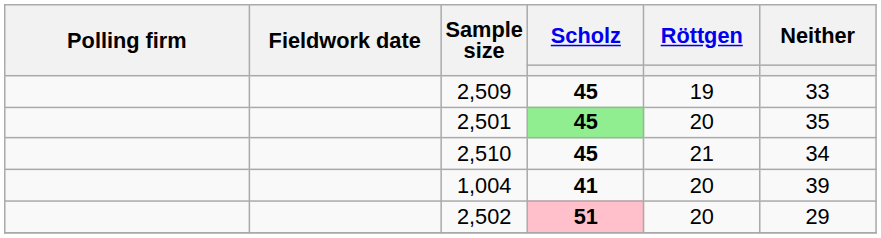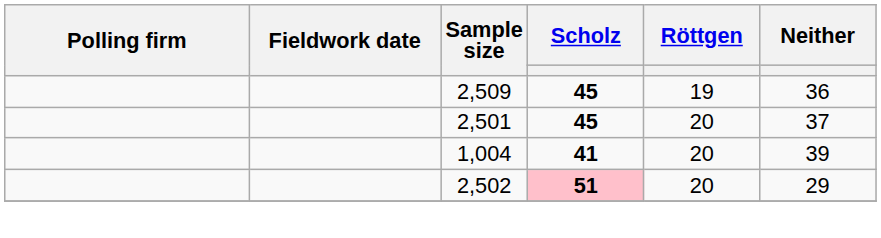(818, 91) 33 -> (818, 91) 36
(586, 123) lightgreen background -> (586, 123) no background
(818, 123) 35 -> (818, 123) 37
- row: (484, 154)
